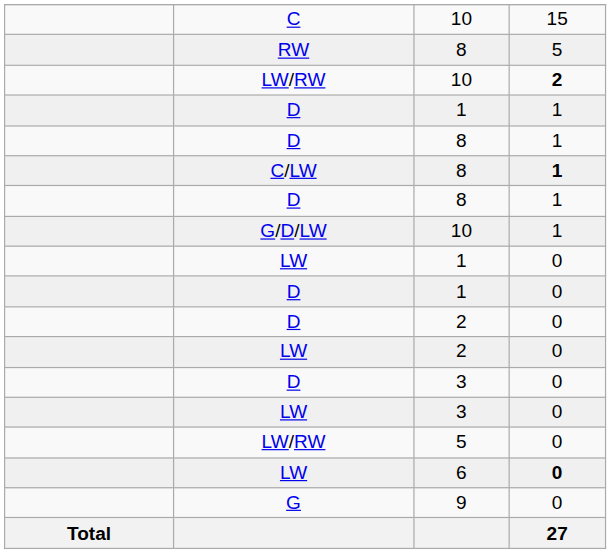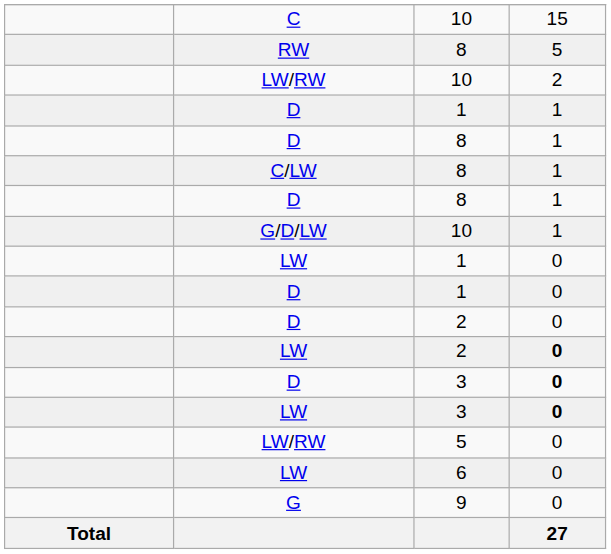(557, 79) bold -> (557, 79) normal
(557, 170) bold -> (557, 170) normal
(557, 351) normal -> (557, 351) bold
(557, 381) normal -> (557, 381) bold
(557, 412) normal -> (557, 412) bold
(557, 472) bold -> (557, 472) normal
